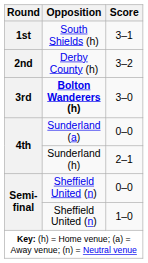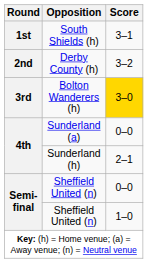(74, 97) bold -> (74, 97) normal
(124, 97) no background -> (124, 97) gold background
